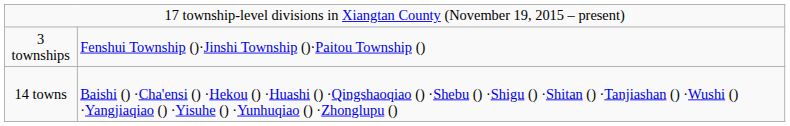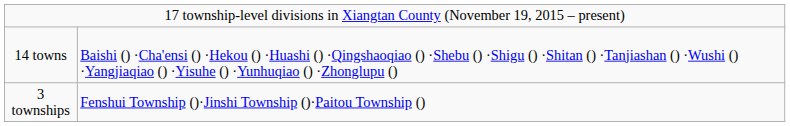rows swapped: (41, 93) <-> (41, 46)
